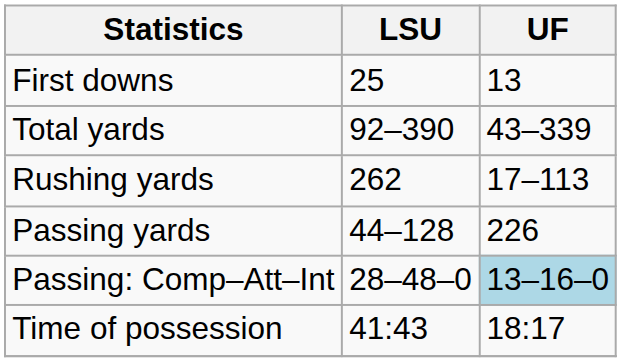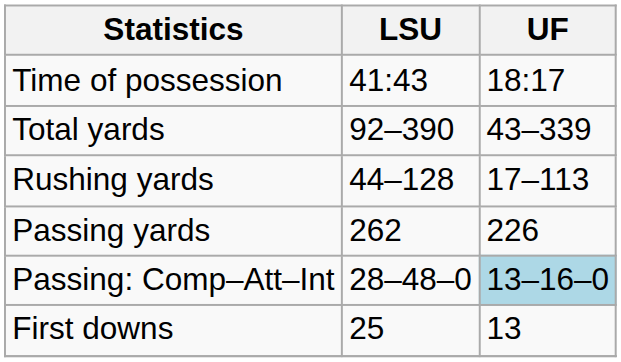rows swapped: (93, 80) <-> (147, 329)
(375, 179) 262 -> (402, 179) 44–128
(402, 229) 44–128 -> (375, 229) 262
